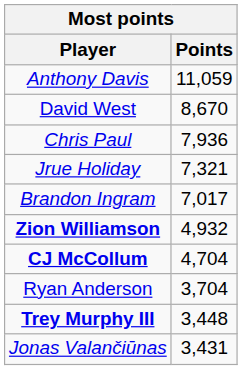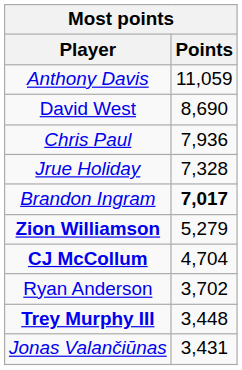(204, 109) 8,670 -> (204, 109) 8,690
(204, 169) 7,321 -> (204, 169) 7,328
(204, 199) normal -> (204, 199) bold
(204, 229) 4,932 -> (204, 229) 5,279
(204, 288) 3,704 -> (204, 288) 3,702
